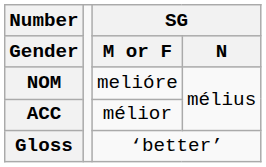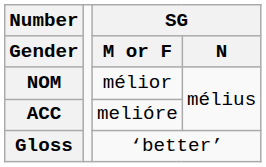(137, 83) melióre -> (137, 83) mélior
(137, 114) mélior -> (137, 114) melióre
